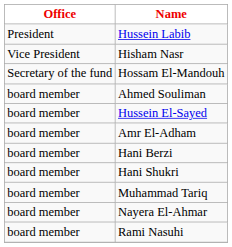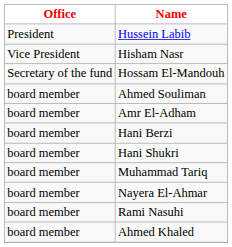- row: (163, 113)
+ row: (156, 232)
